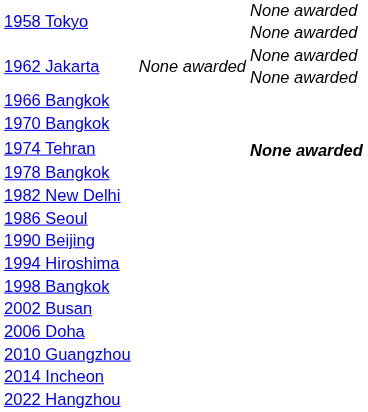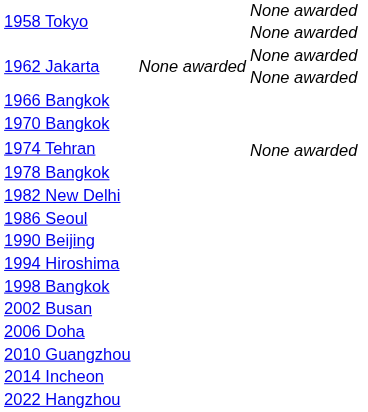(306, 150) bold -> (304, 150) normal
